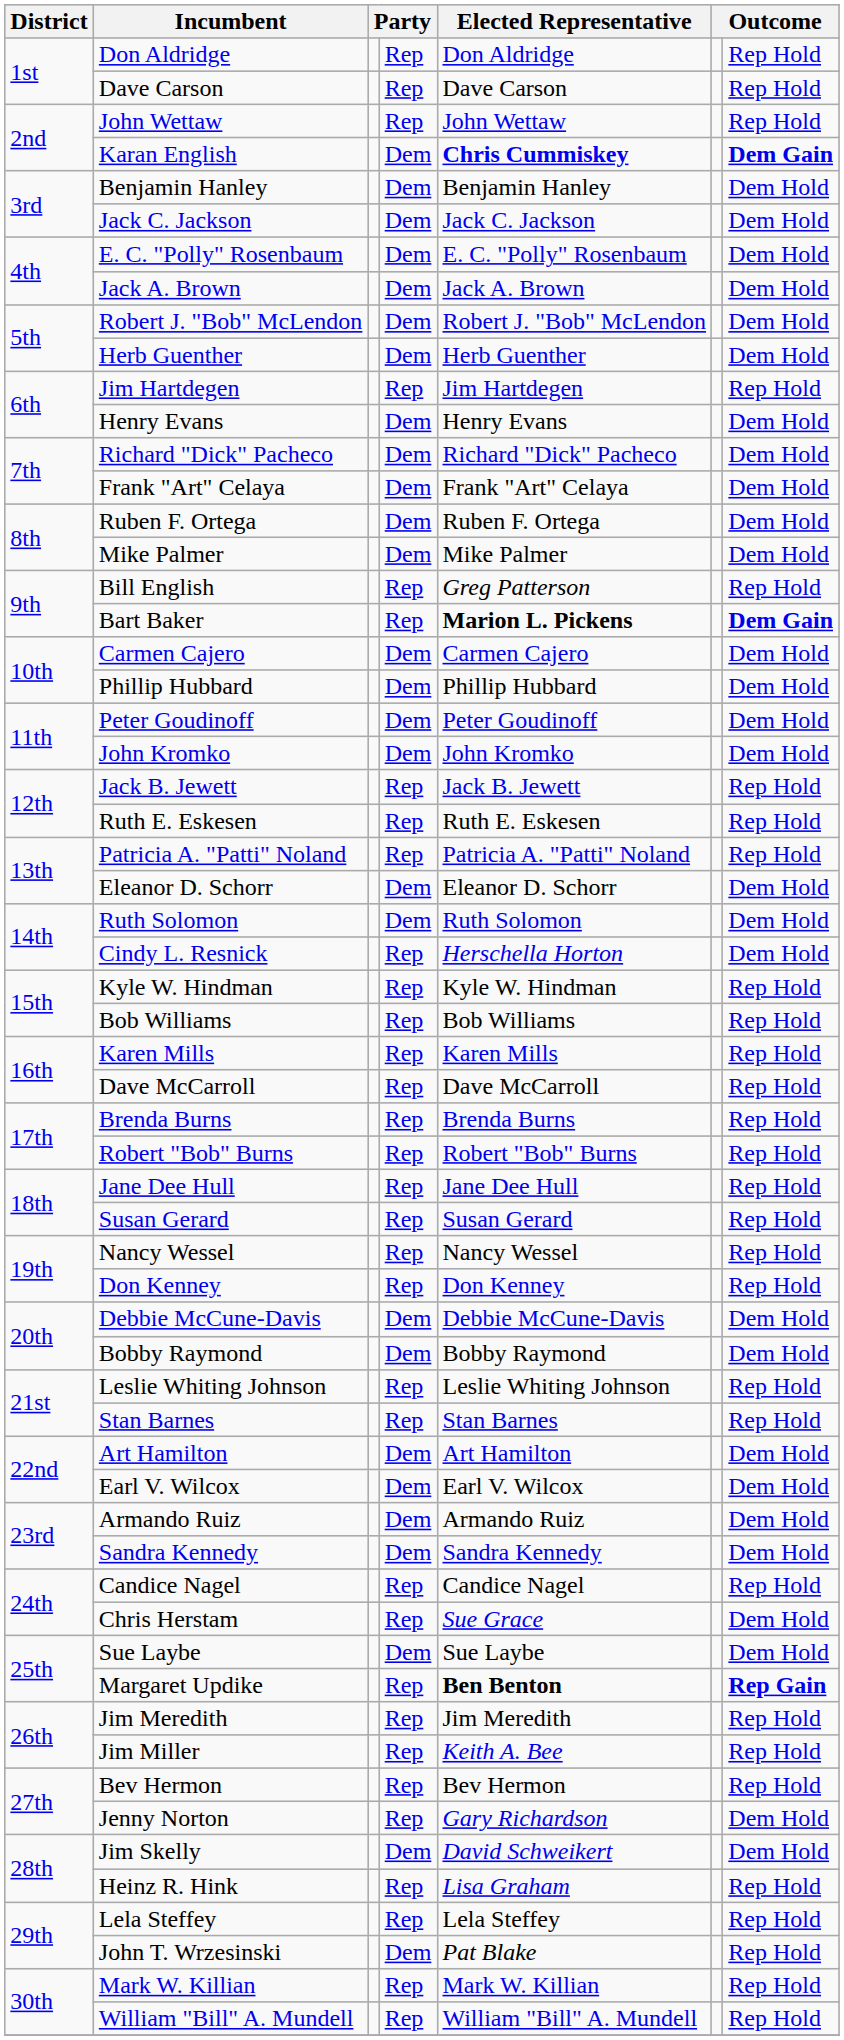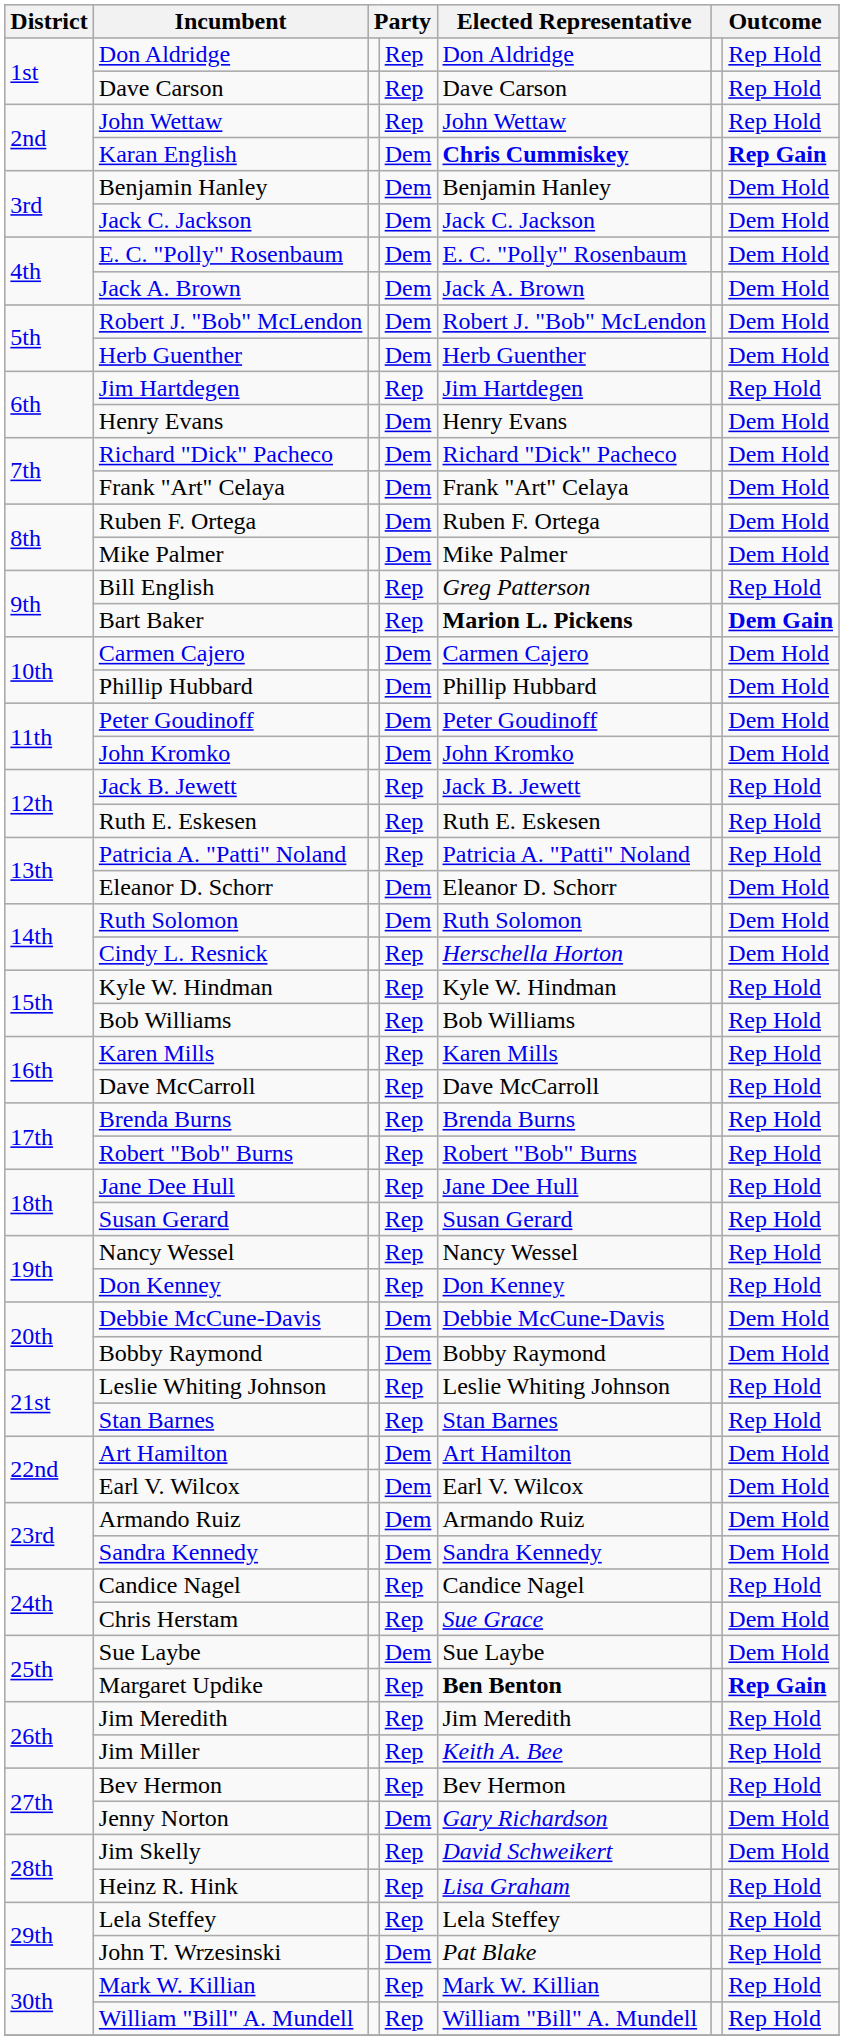(781, 154) Dem Gain -> (777, 154) Rep Gain
(404, 1818) Rep -> (408, 1818) Dem
(408, 1851) Dem -> (404, 1851) Rep
